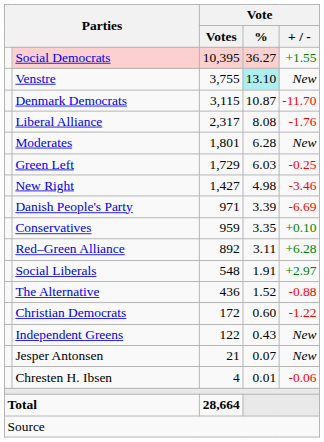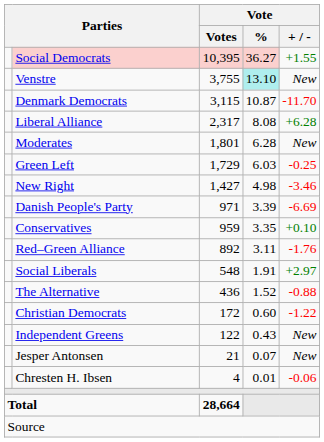(303, 121) -1.76 -> (301, 121) +6.28
(301, 249) +6.28 -> (303, 249) -1.76
